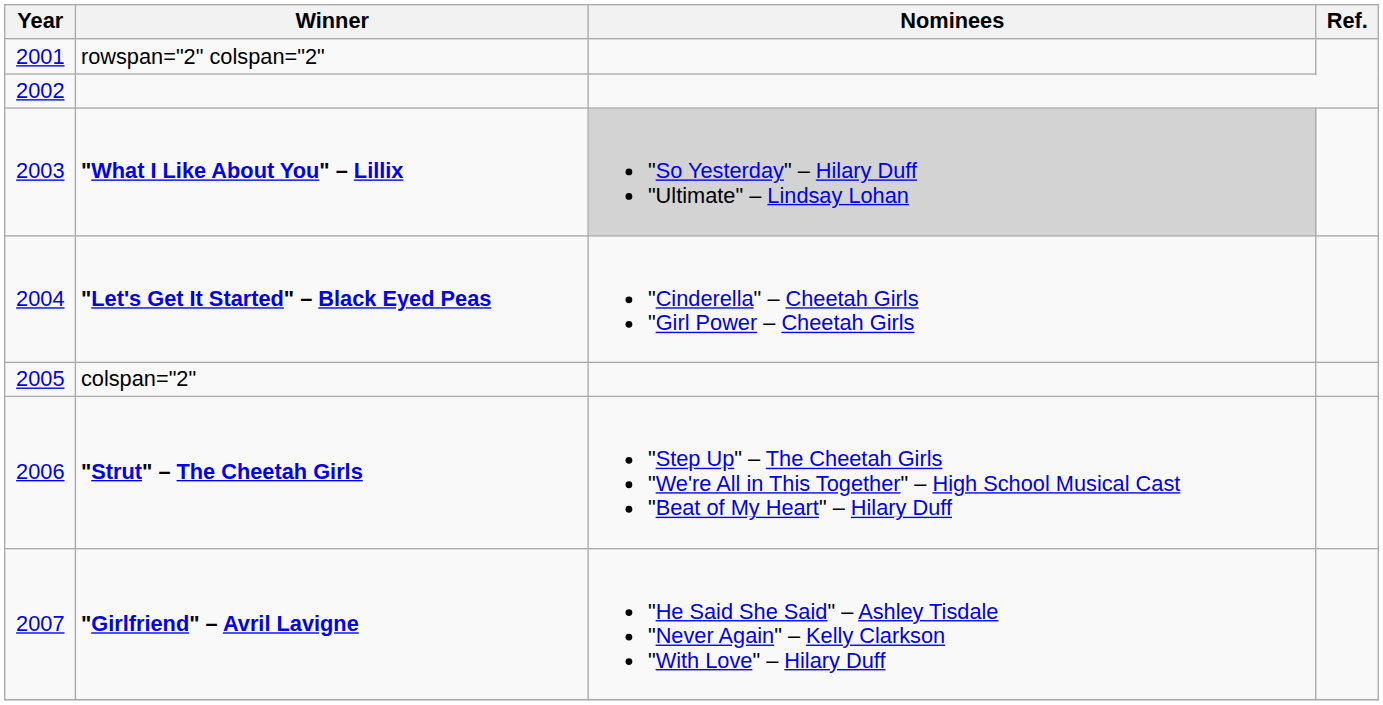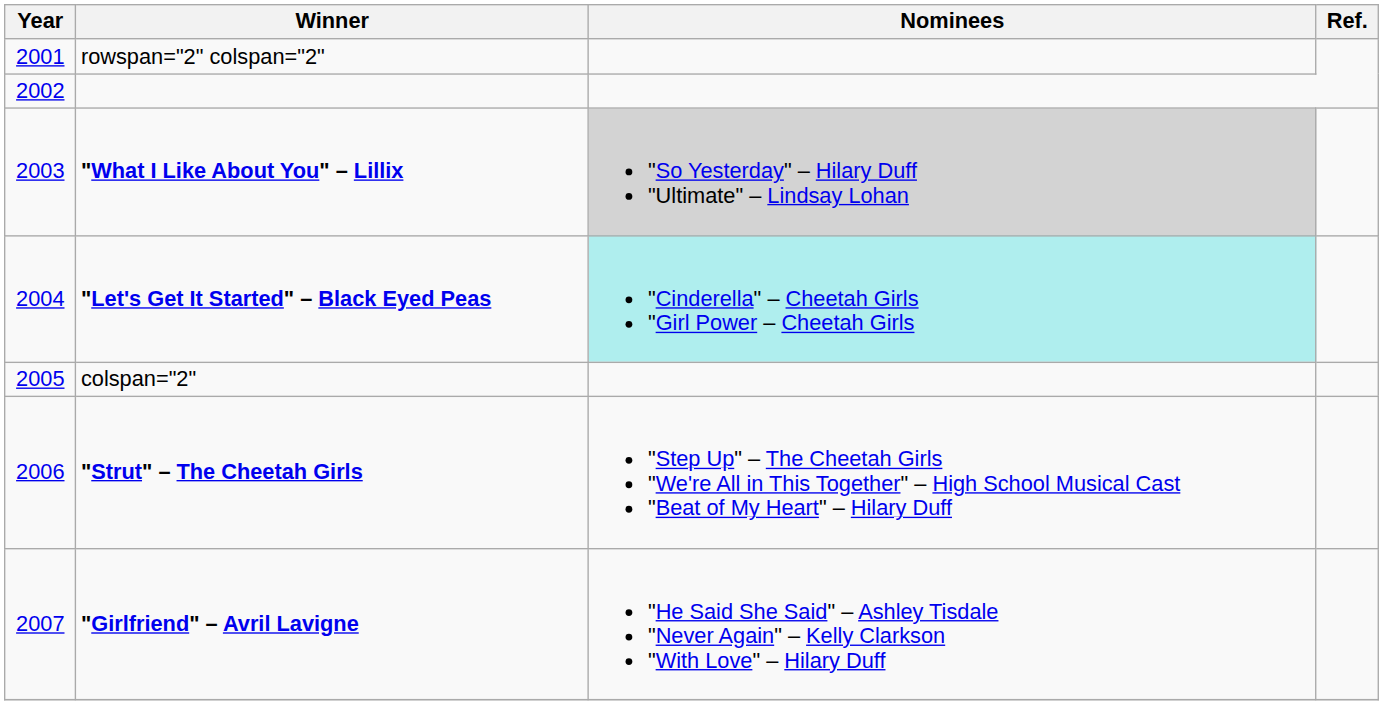(952, 311) no background -> (952, 311) paleturquoise background
